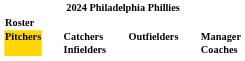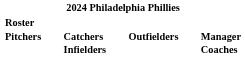(23, 37) gold background -> (23, 37) no background
